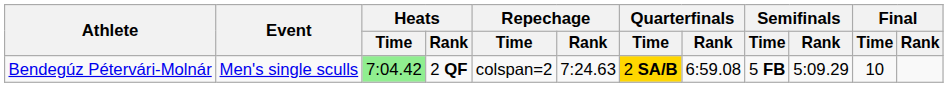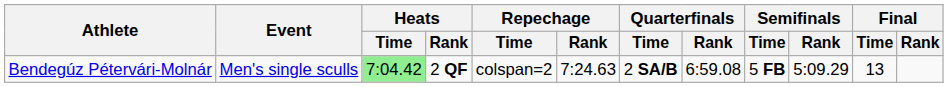(651, 69) gold background -> (651, 69) no background
(875, 69) 10 -> (875, 69) 13
